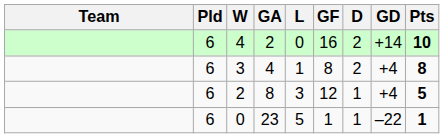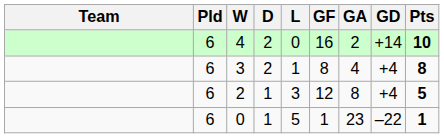columns swapped: (357, 17) <-> (270, 17)
